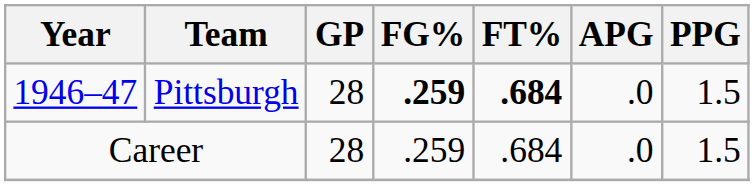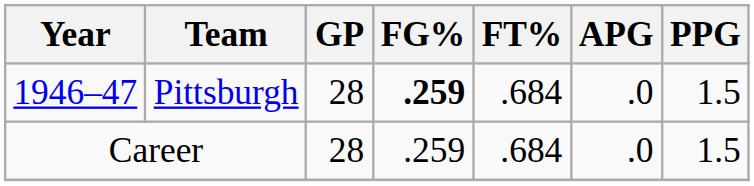(531, 92) bold -> (531, 92) normal
